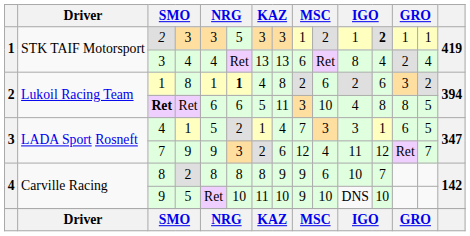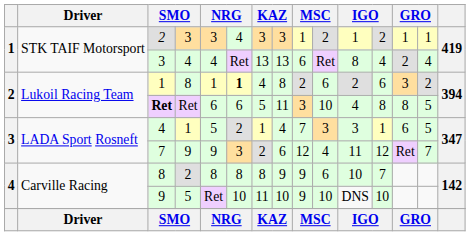(239, 38) 5 -> (239, 38) 4
(382, 38) bold -> (382, 38) normal
